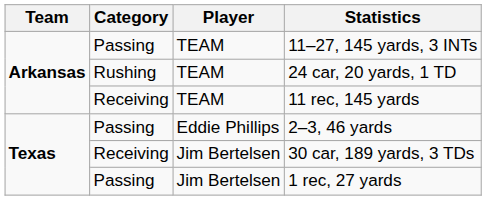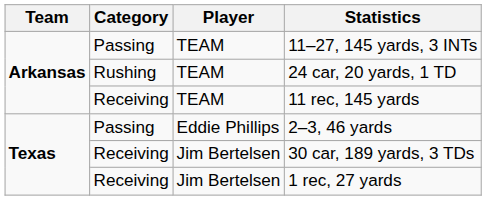(124, 181) Passing -> (131, 181) Receiving
